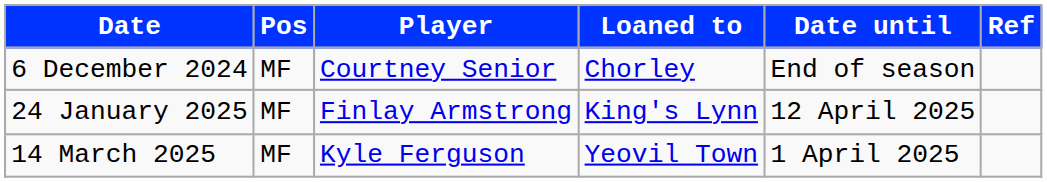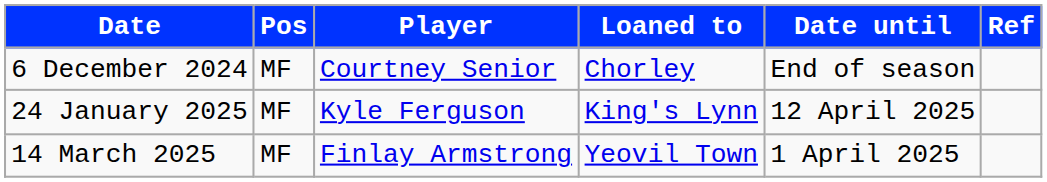(446, 112) Finlay Armstrong -> (422, 112) Kyle Ferguson
(422, 155) Kyle Ferguson -> (446, 155) Finlay Armstrong
